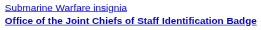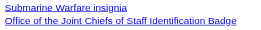(131, 21) bold -> (121, 21) normal
